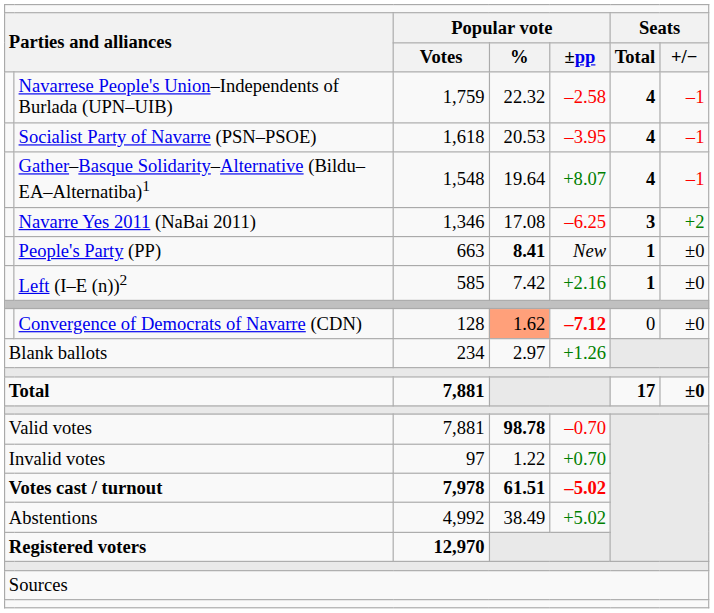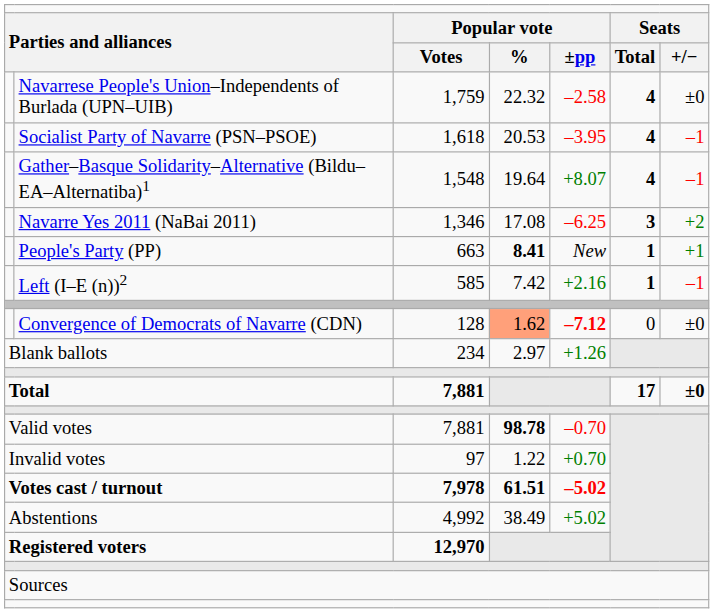(695, 97) –1 -> (695, 97) ±0
(695, 251) ±0 -> (695, 251) +1
(695, 283) ±0 -> (695, 283) –1
